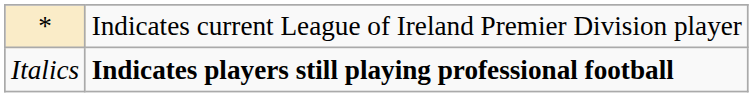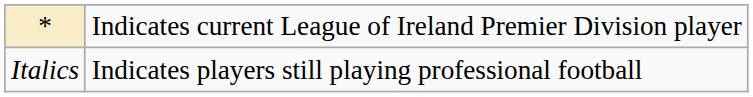(383, 69) bold -> (367, 69) normal
